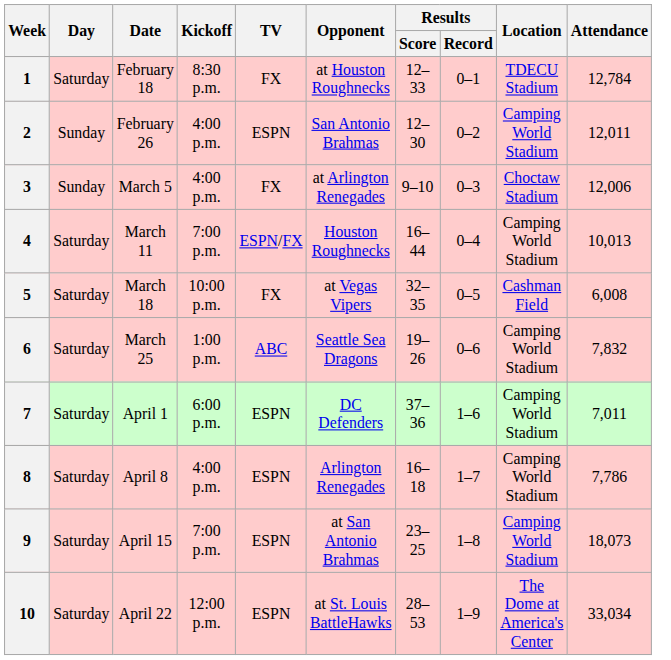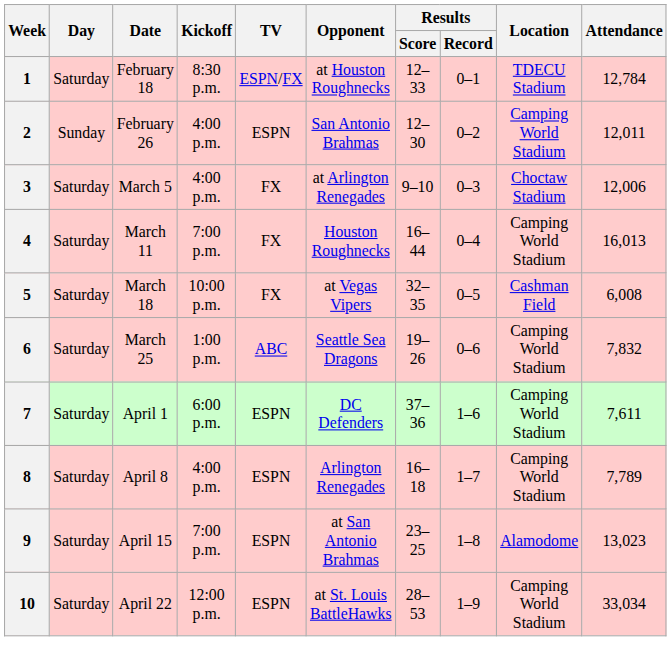(271, 79) FX -> (271, 79) ESPN/FX
(81, 187) Sunday -> (81, 187) Saturday
(271, 241) ESPN/FX -> (271, 241) FX
(609, 241) 10,013 -> (624, 241) 16,013
(609, 413) 7,011 -> (624, 413) 7,611
(609, 476) 7,786 -> (624, 476) 7,789
(532, 540) Camping World Stadium -> (539, 540) Alamodome
(609, 540) 18,073 -> (624, 540) 13,023
(532, 613) The Dome at America's Center -> (539, 603) Camping World Stadium
